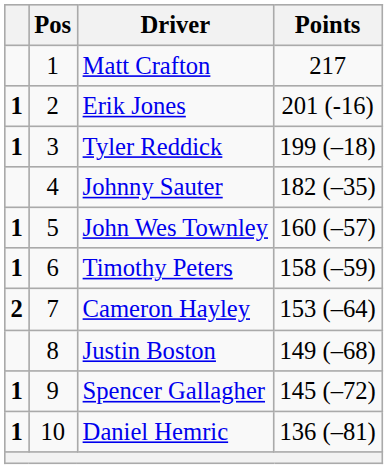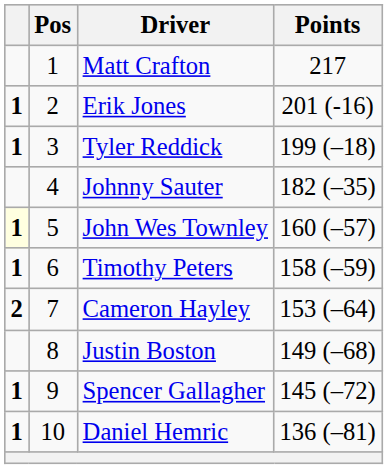(17, 227) no background -> (17, 227) lightyellow background
